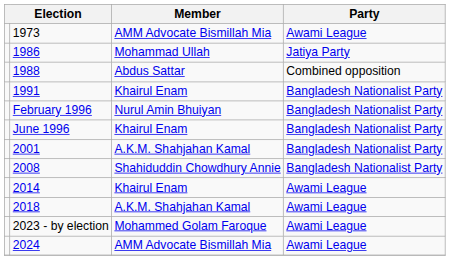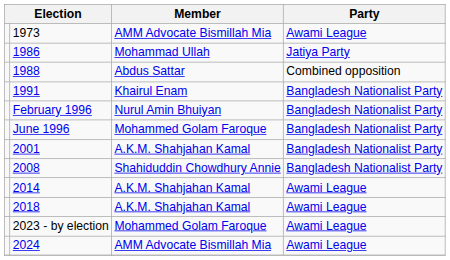(151, 129) Khairul Enam -> (190, 129) Mohammed Golam Faroque
(151, 187) Khairul Enam -> (182, 187) A.K.M. Shahjahan Kamal
